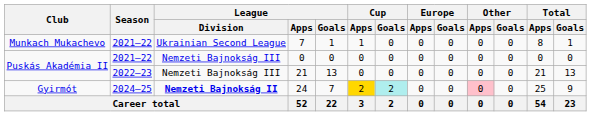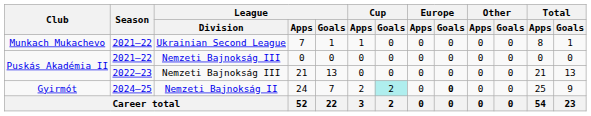(221, 88) bold -> (221, 88) normal
(361, 88) gold background -> (361, 88) no background
(451, 88) normal -> (451, 88) bold
(481, 88) pink background -> (481, 88) no background
